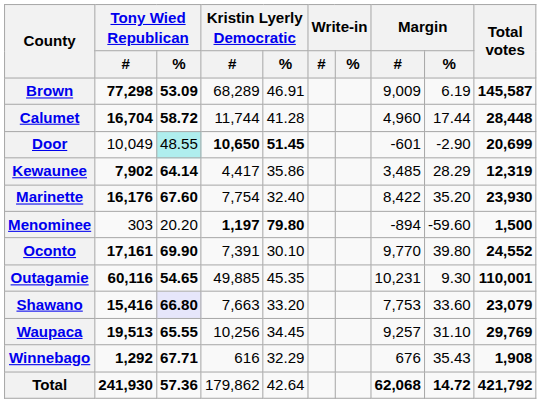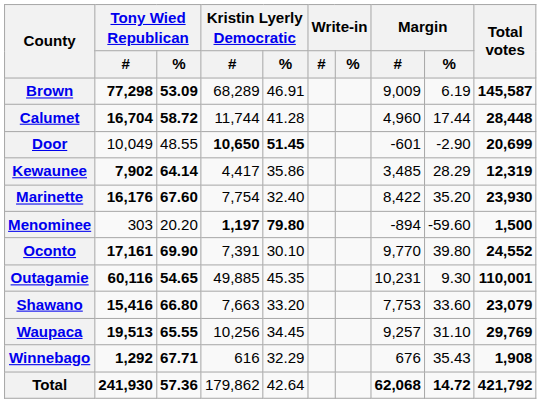(179, 145) paleturquoise background -> (179, 145) no background
(179, 305) lavender background -> (179, 305) no background
